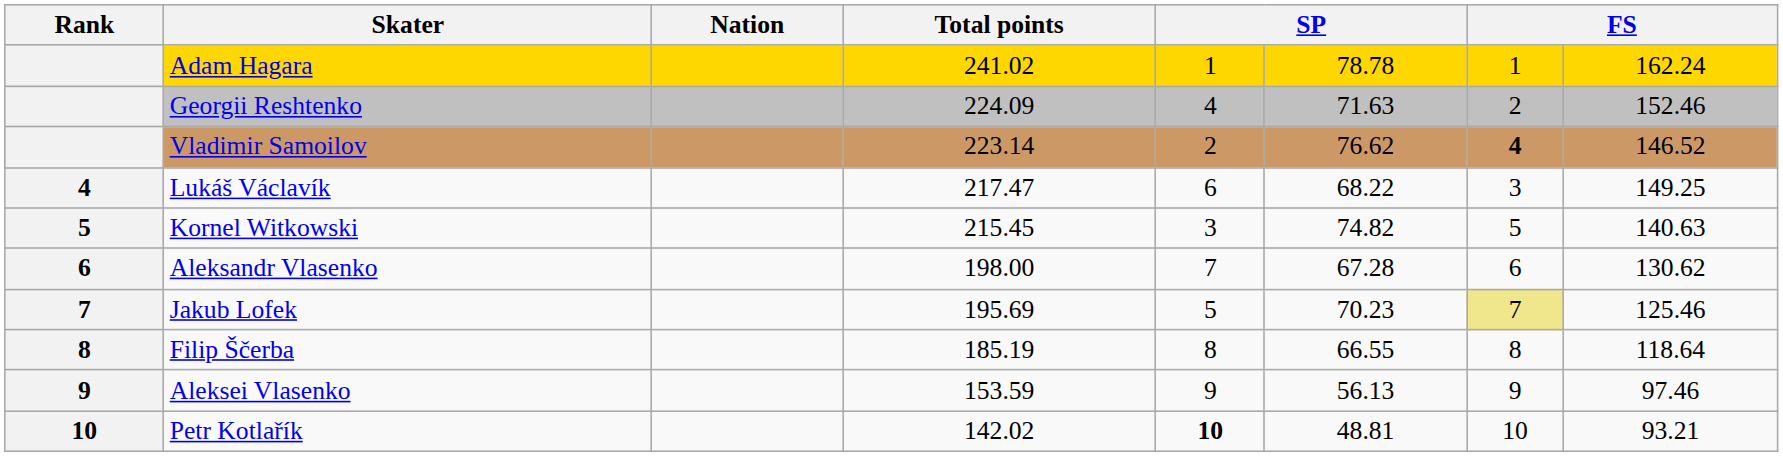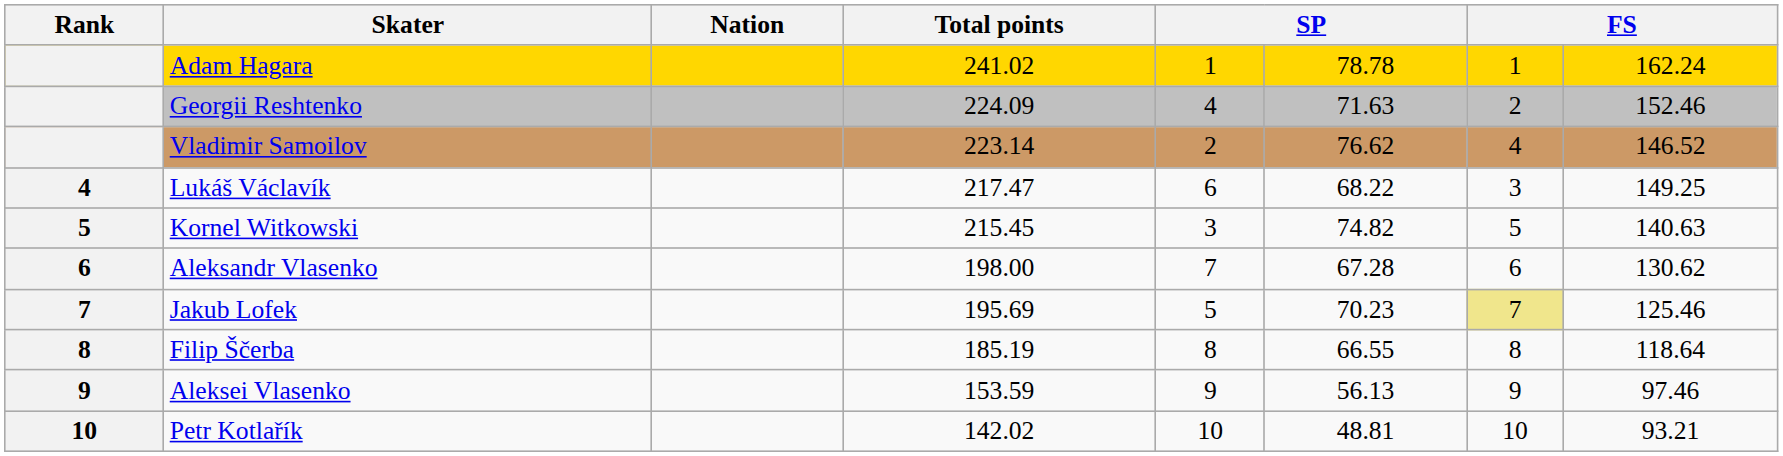(1515, 146) bold -> (1515, 146) normal
(1210, 430) bold -> (1210, 430) normal
